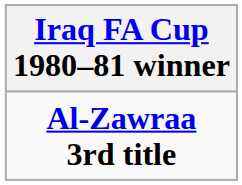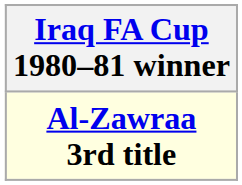(121, 135) no background -> (121, 135) lightyellow background
